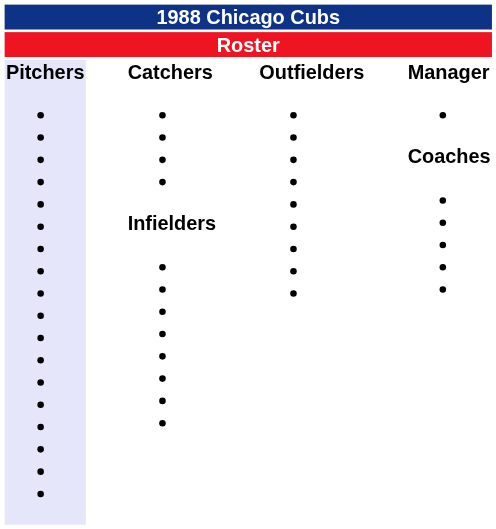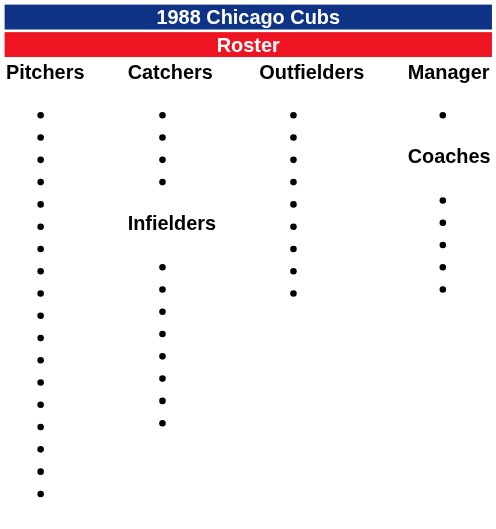(45, 282) lavender background -> (45, 282) no background
